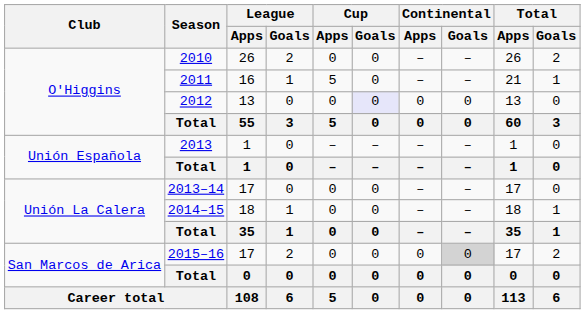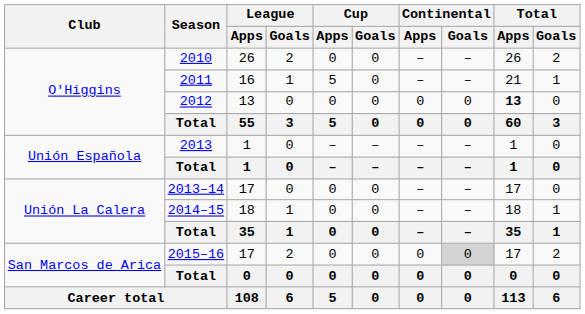(375, 103) lavender background -> (375, 103) no background
(513, 103) normal -> (513, 103) bold
